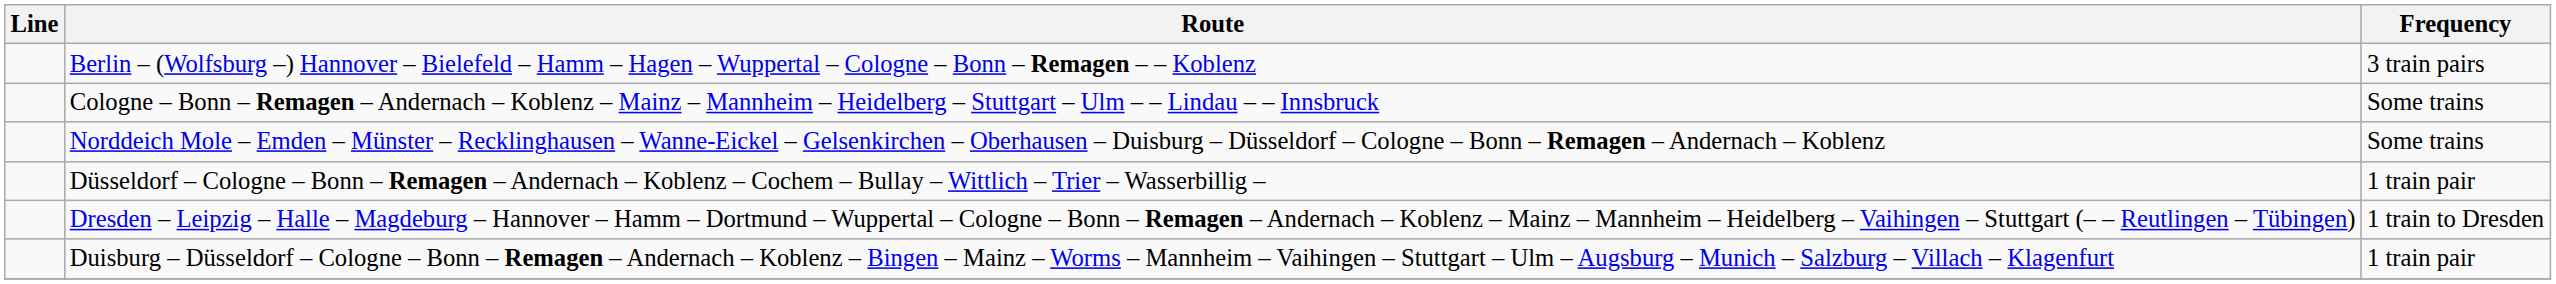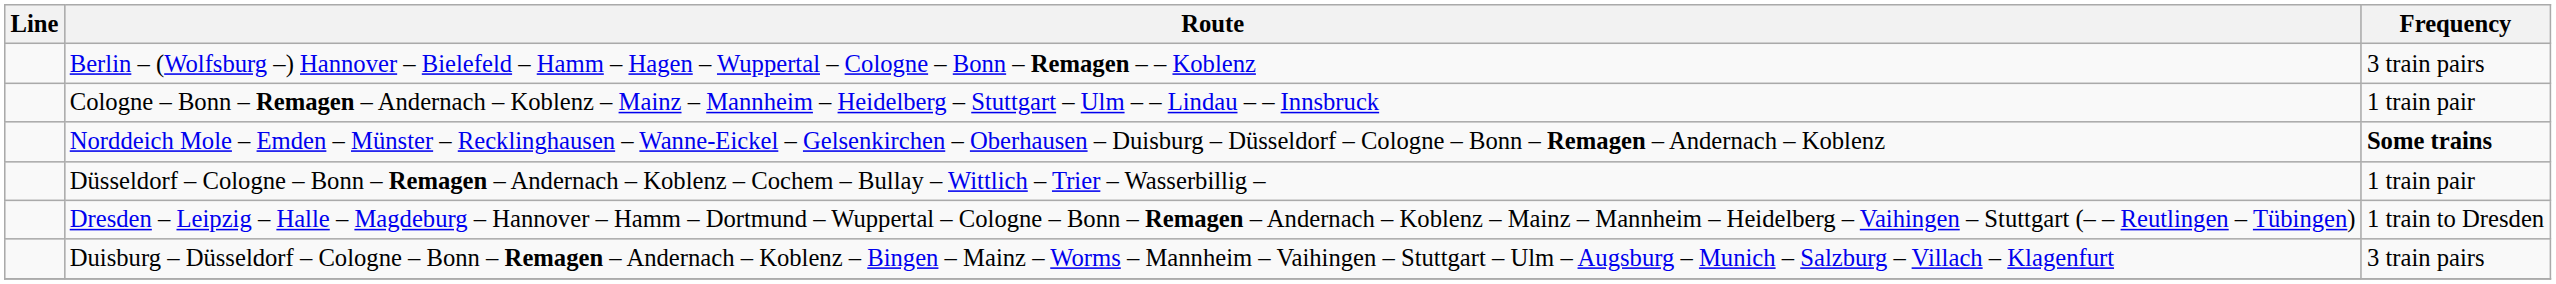(2425, 102) Some trains -> (2421, 102) 1 train pair
(2425, 141) normal -> (2430, 141) bold
(2421, 258) 1 train pair -> (2426, 258) 3 train pairs
